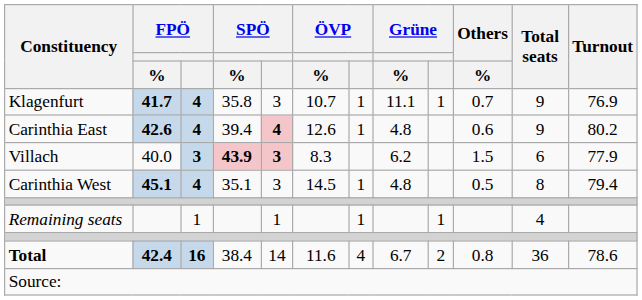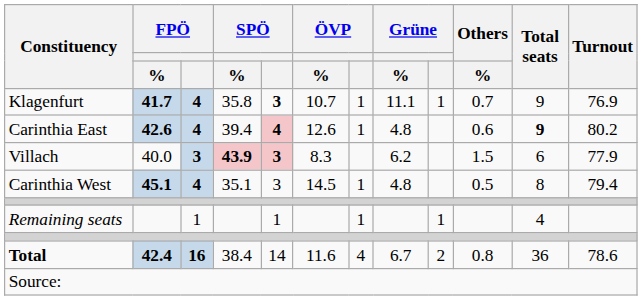(277, 102) normal -> (277, 102) bold
(540, 129) normal -> (540, 129) bold
